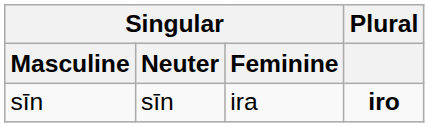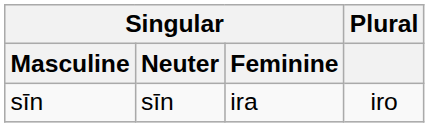(384, 102) bold -> (384, 102) normal
